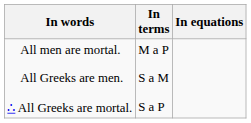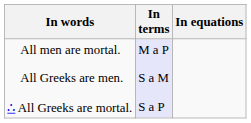(153, 78) no background -> (153, 78) lavender background
